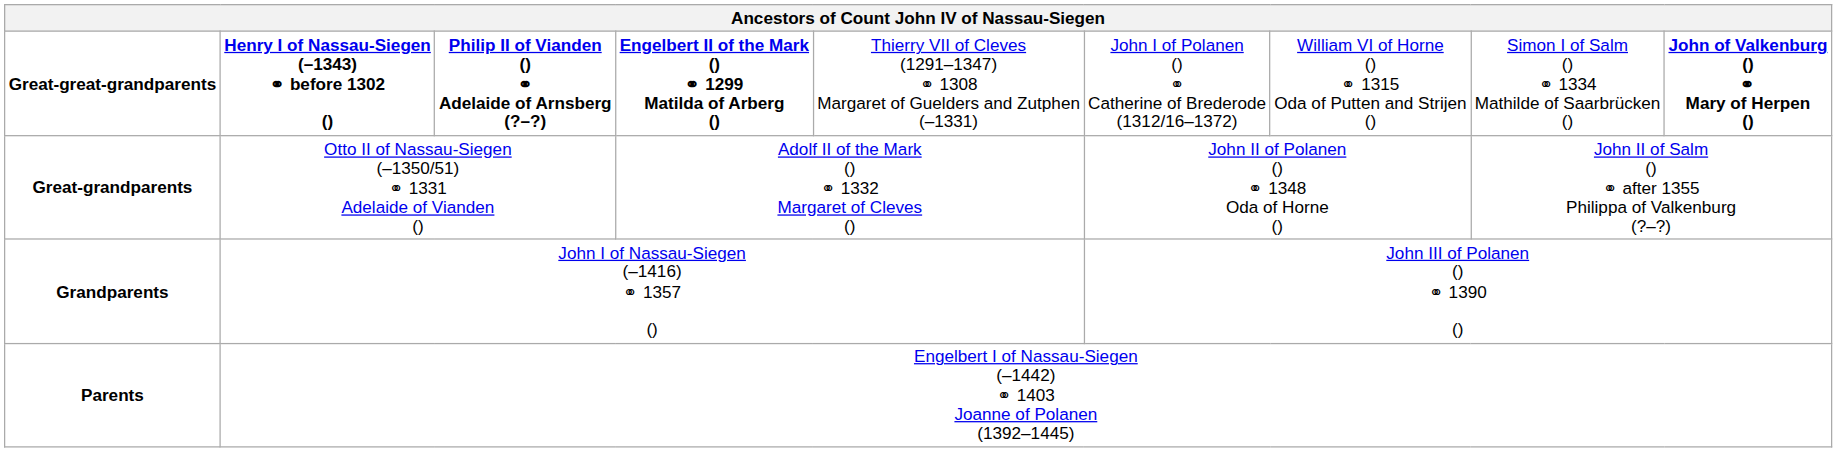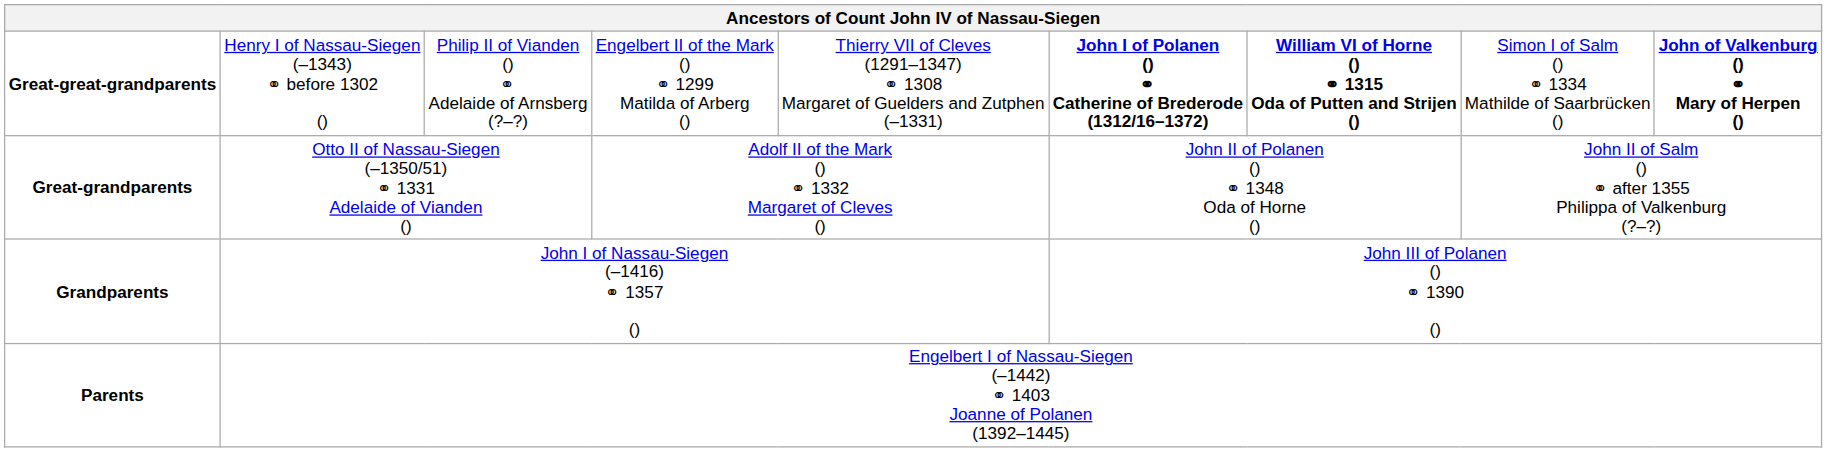(328, 83) bold -> (322, 83) normal
(525, 83) bold -> (508, 83) normal
(714, 83) bold -> (685, 83) normal
(1177, 83) normal -> (1148, 83) bold
(1370, 83) normal -> (1354, 83) bold
